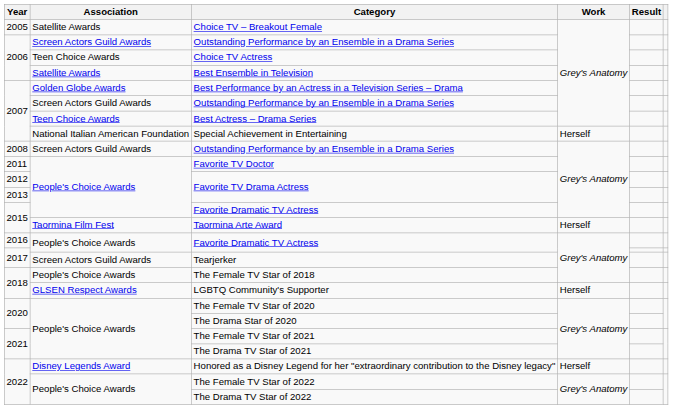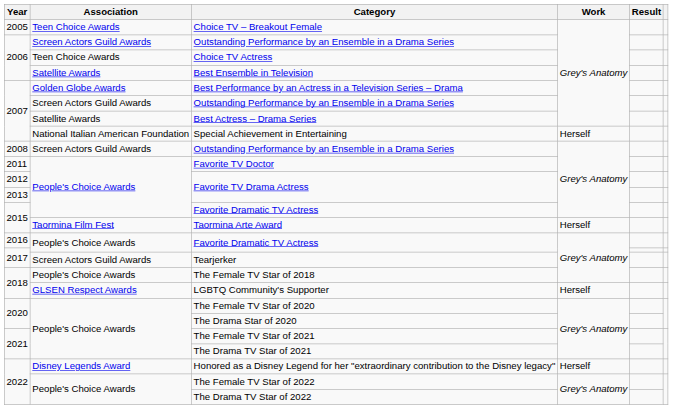(66, 27) Satellite Awards -> (76, 27) Teen Choice Awards
(76, 118) Teen Choice Awards -> (66, 118) Satellite Awards
